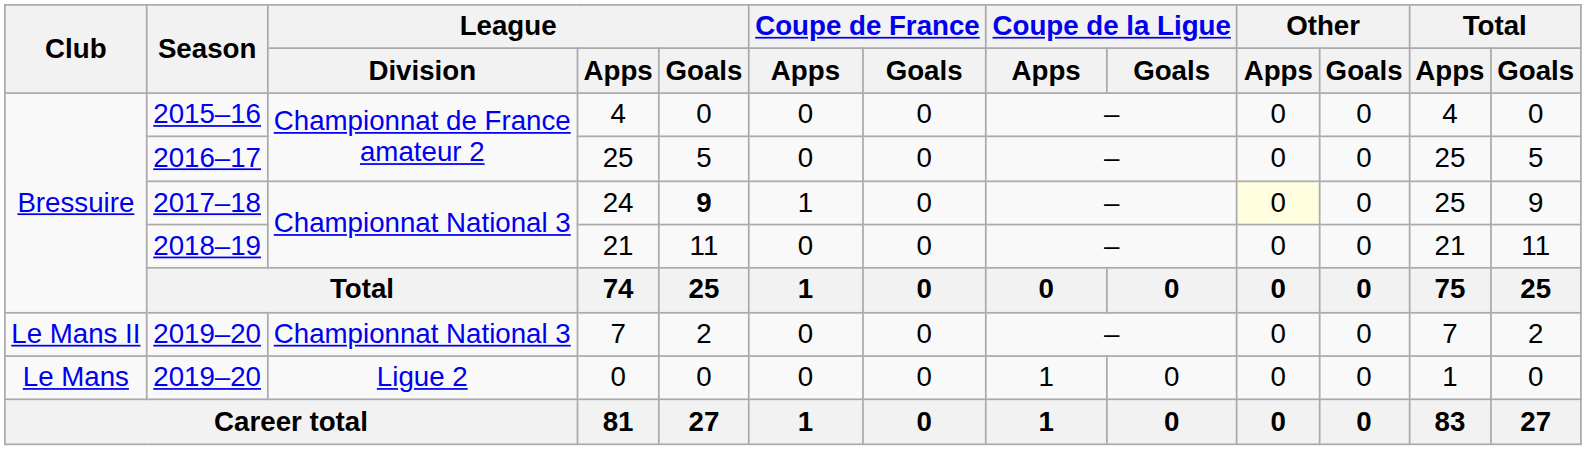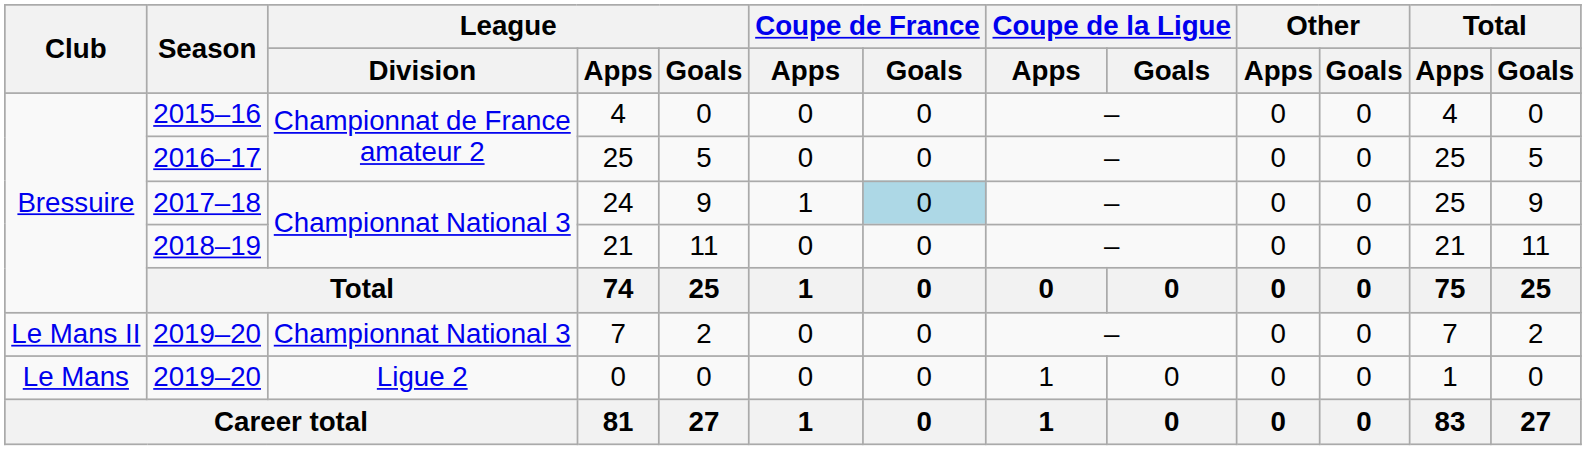(704, 202) bold -> (704, 202) normal
(924, 202) no background -> (924, 202) lightblue background
(1278, 202) lightyellow background -> (1278, 202) no background
